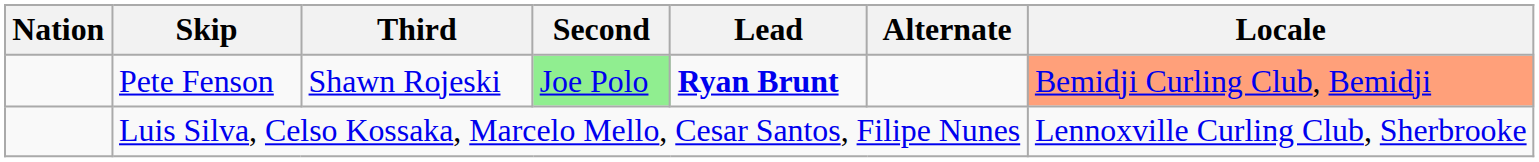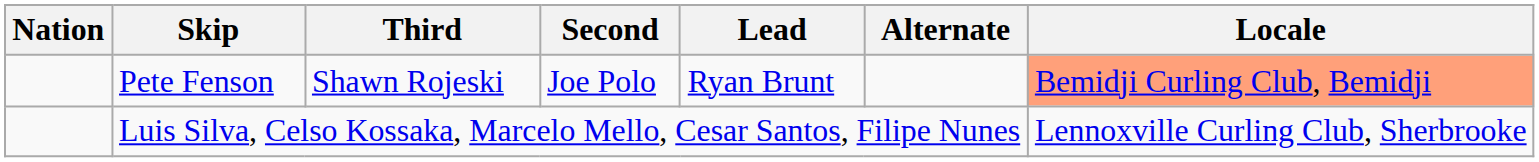(594, 80) lightgreen background -> (602, 80) no background
(758, 80) bold -> (761, 80) normal
